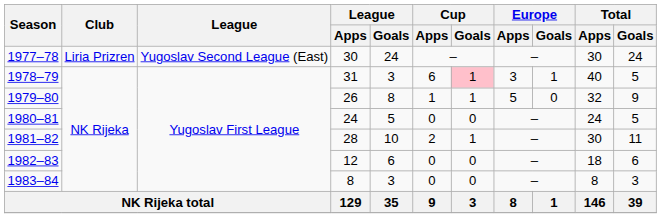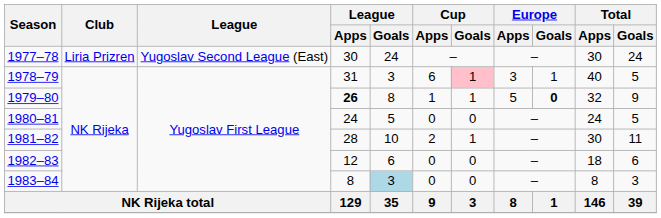(351, 98) normal -> (351, 98) bold
(554, 98) normal -> (554, 98) bold
(391, 181) no background -> (391, 181) lightblue background
